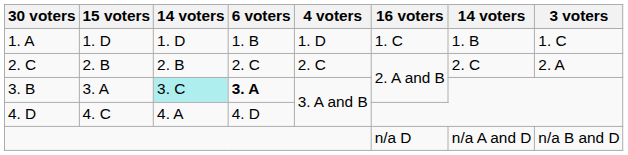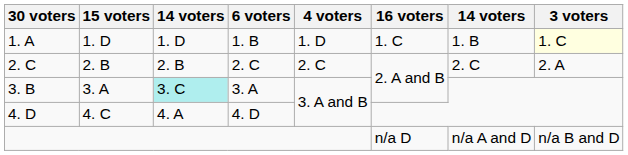(552, 41) no background -> (552, 41) lightyellow background
(245, 89) bold -> (245, 89) normal
